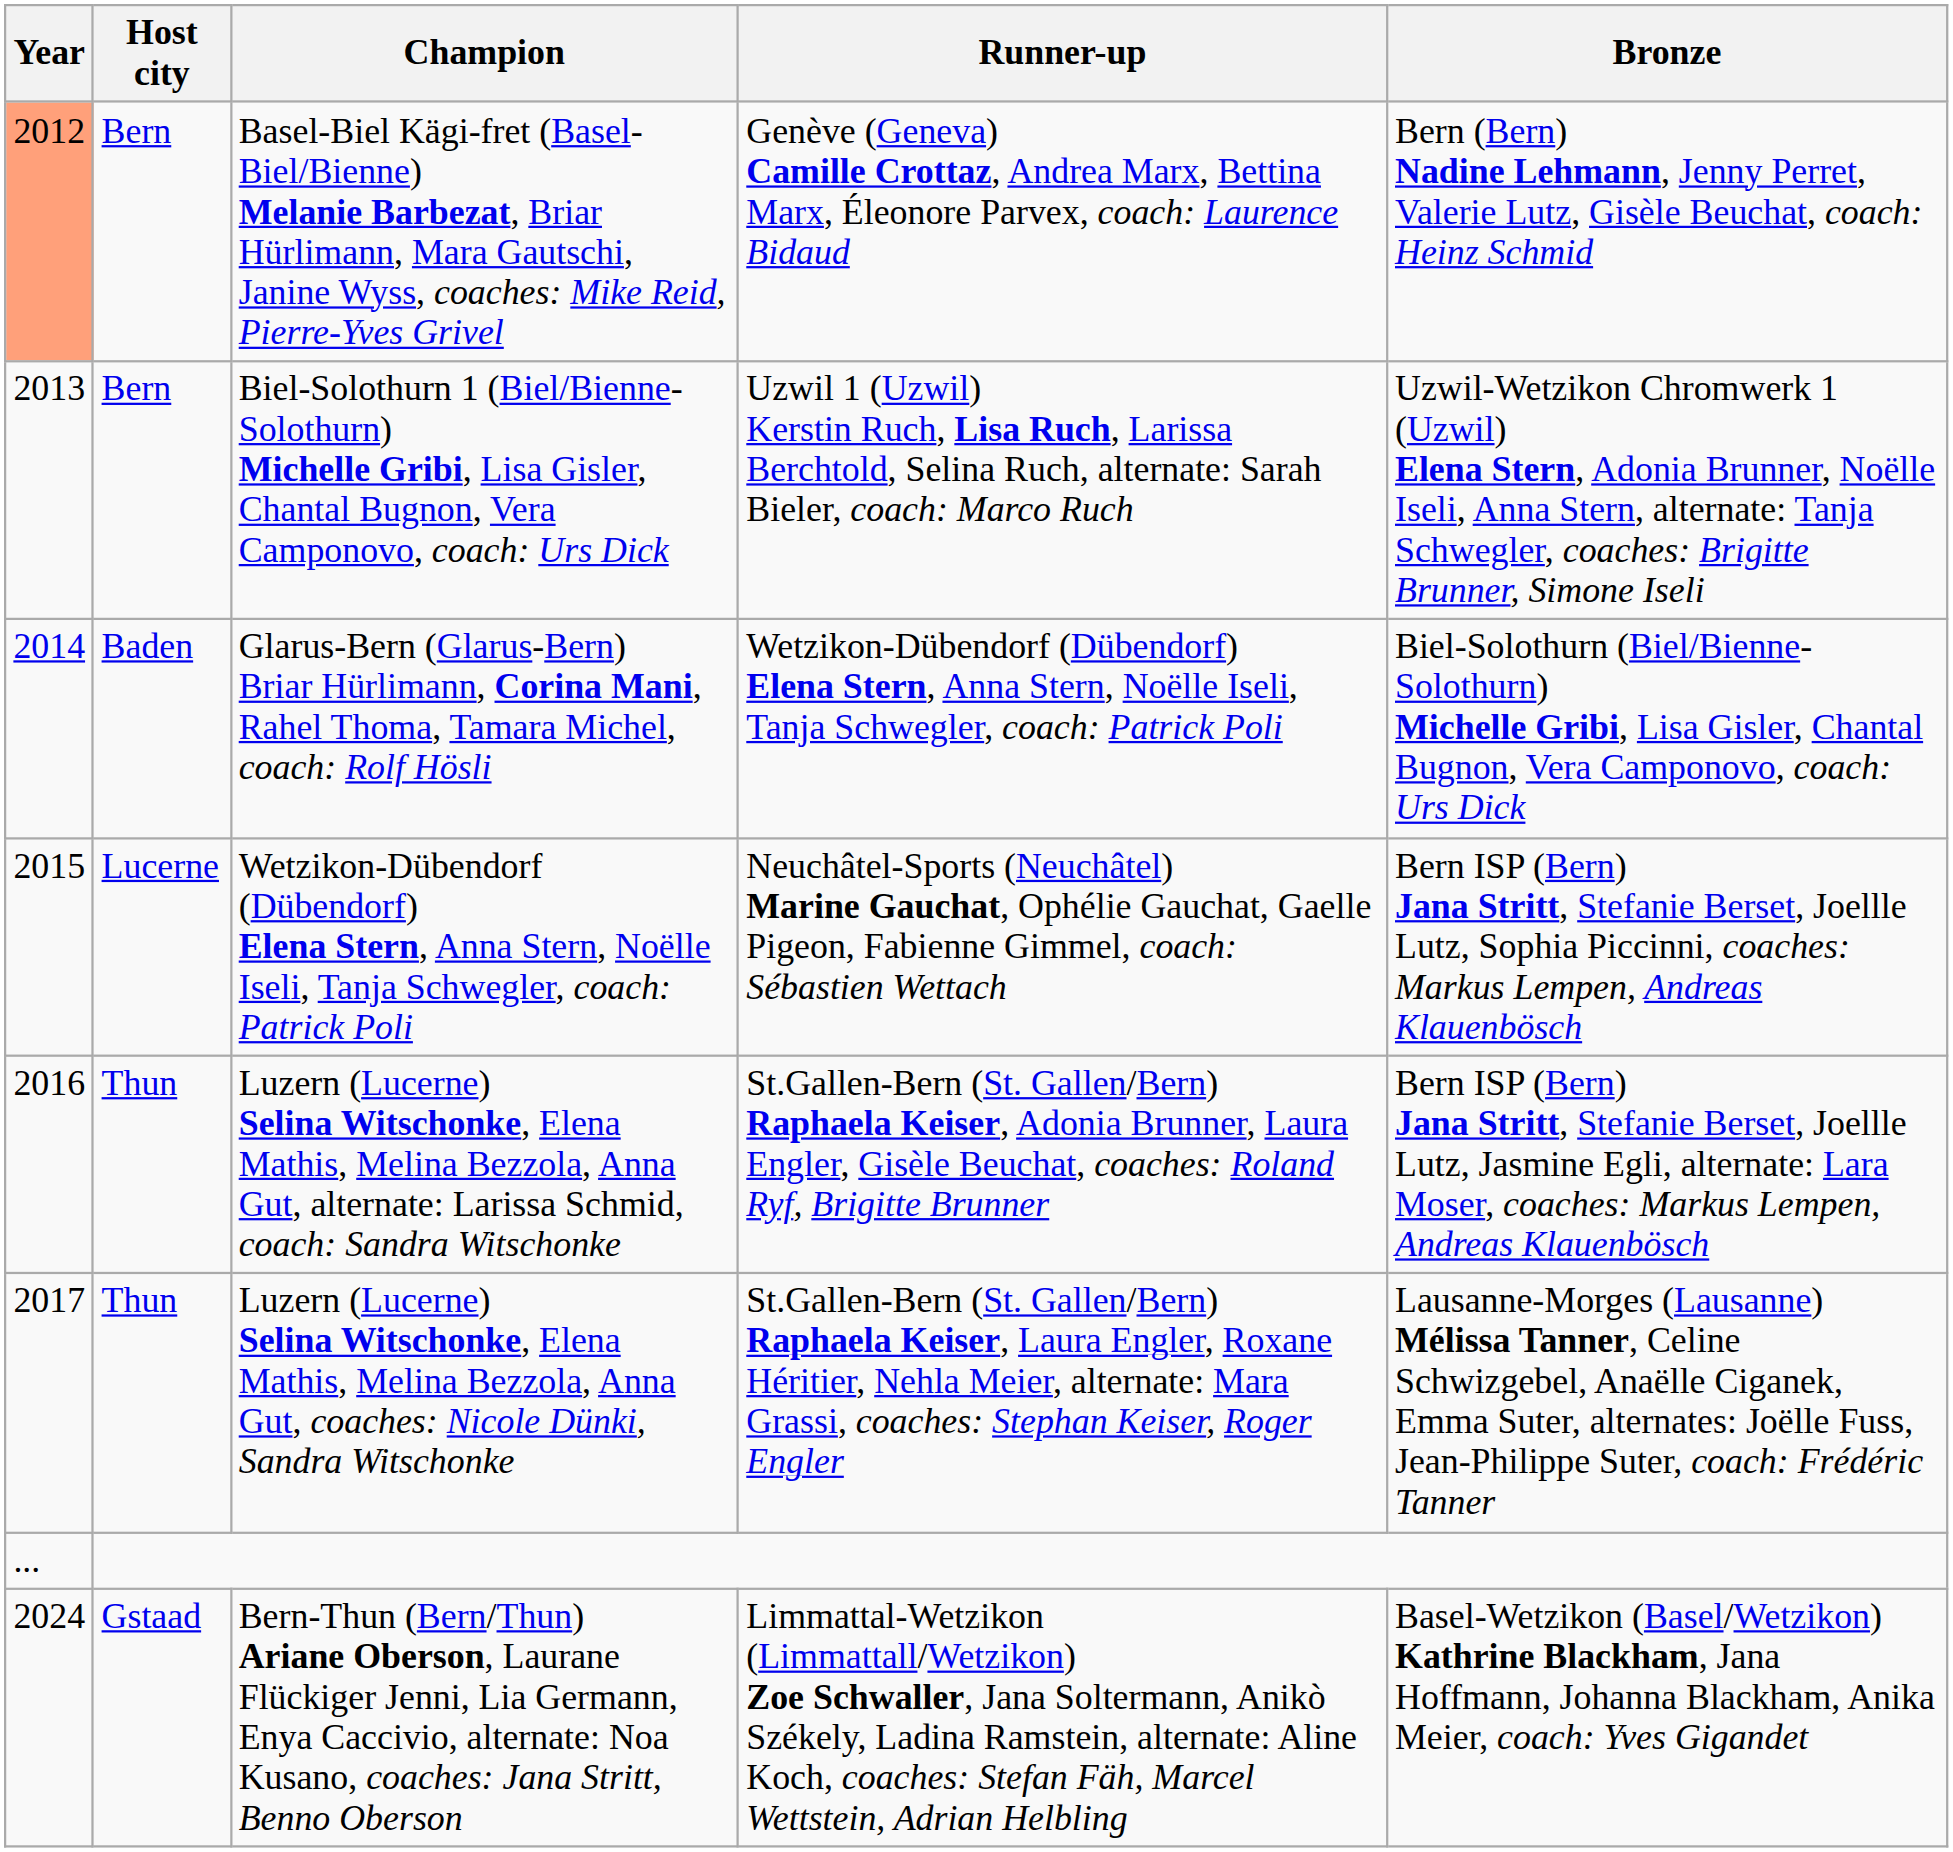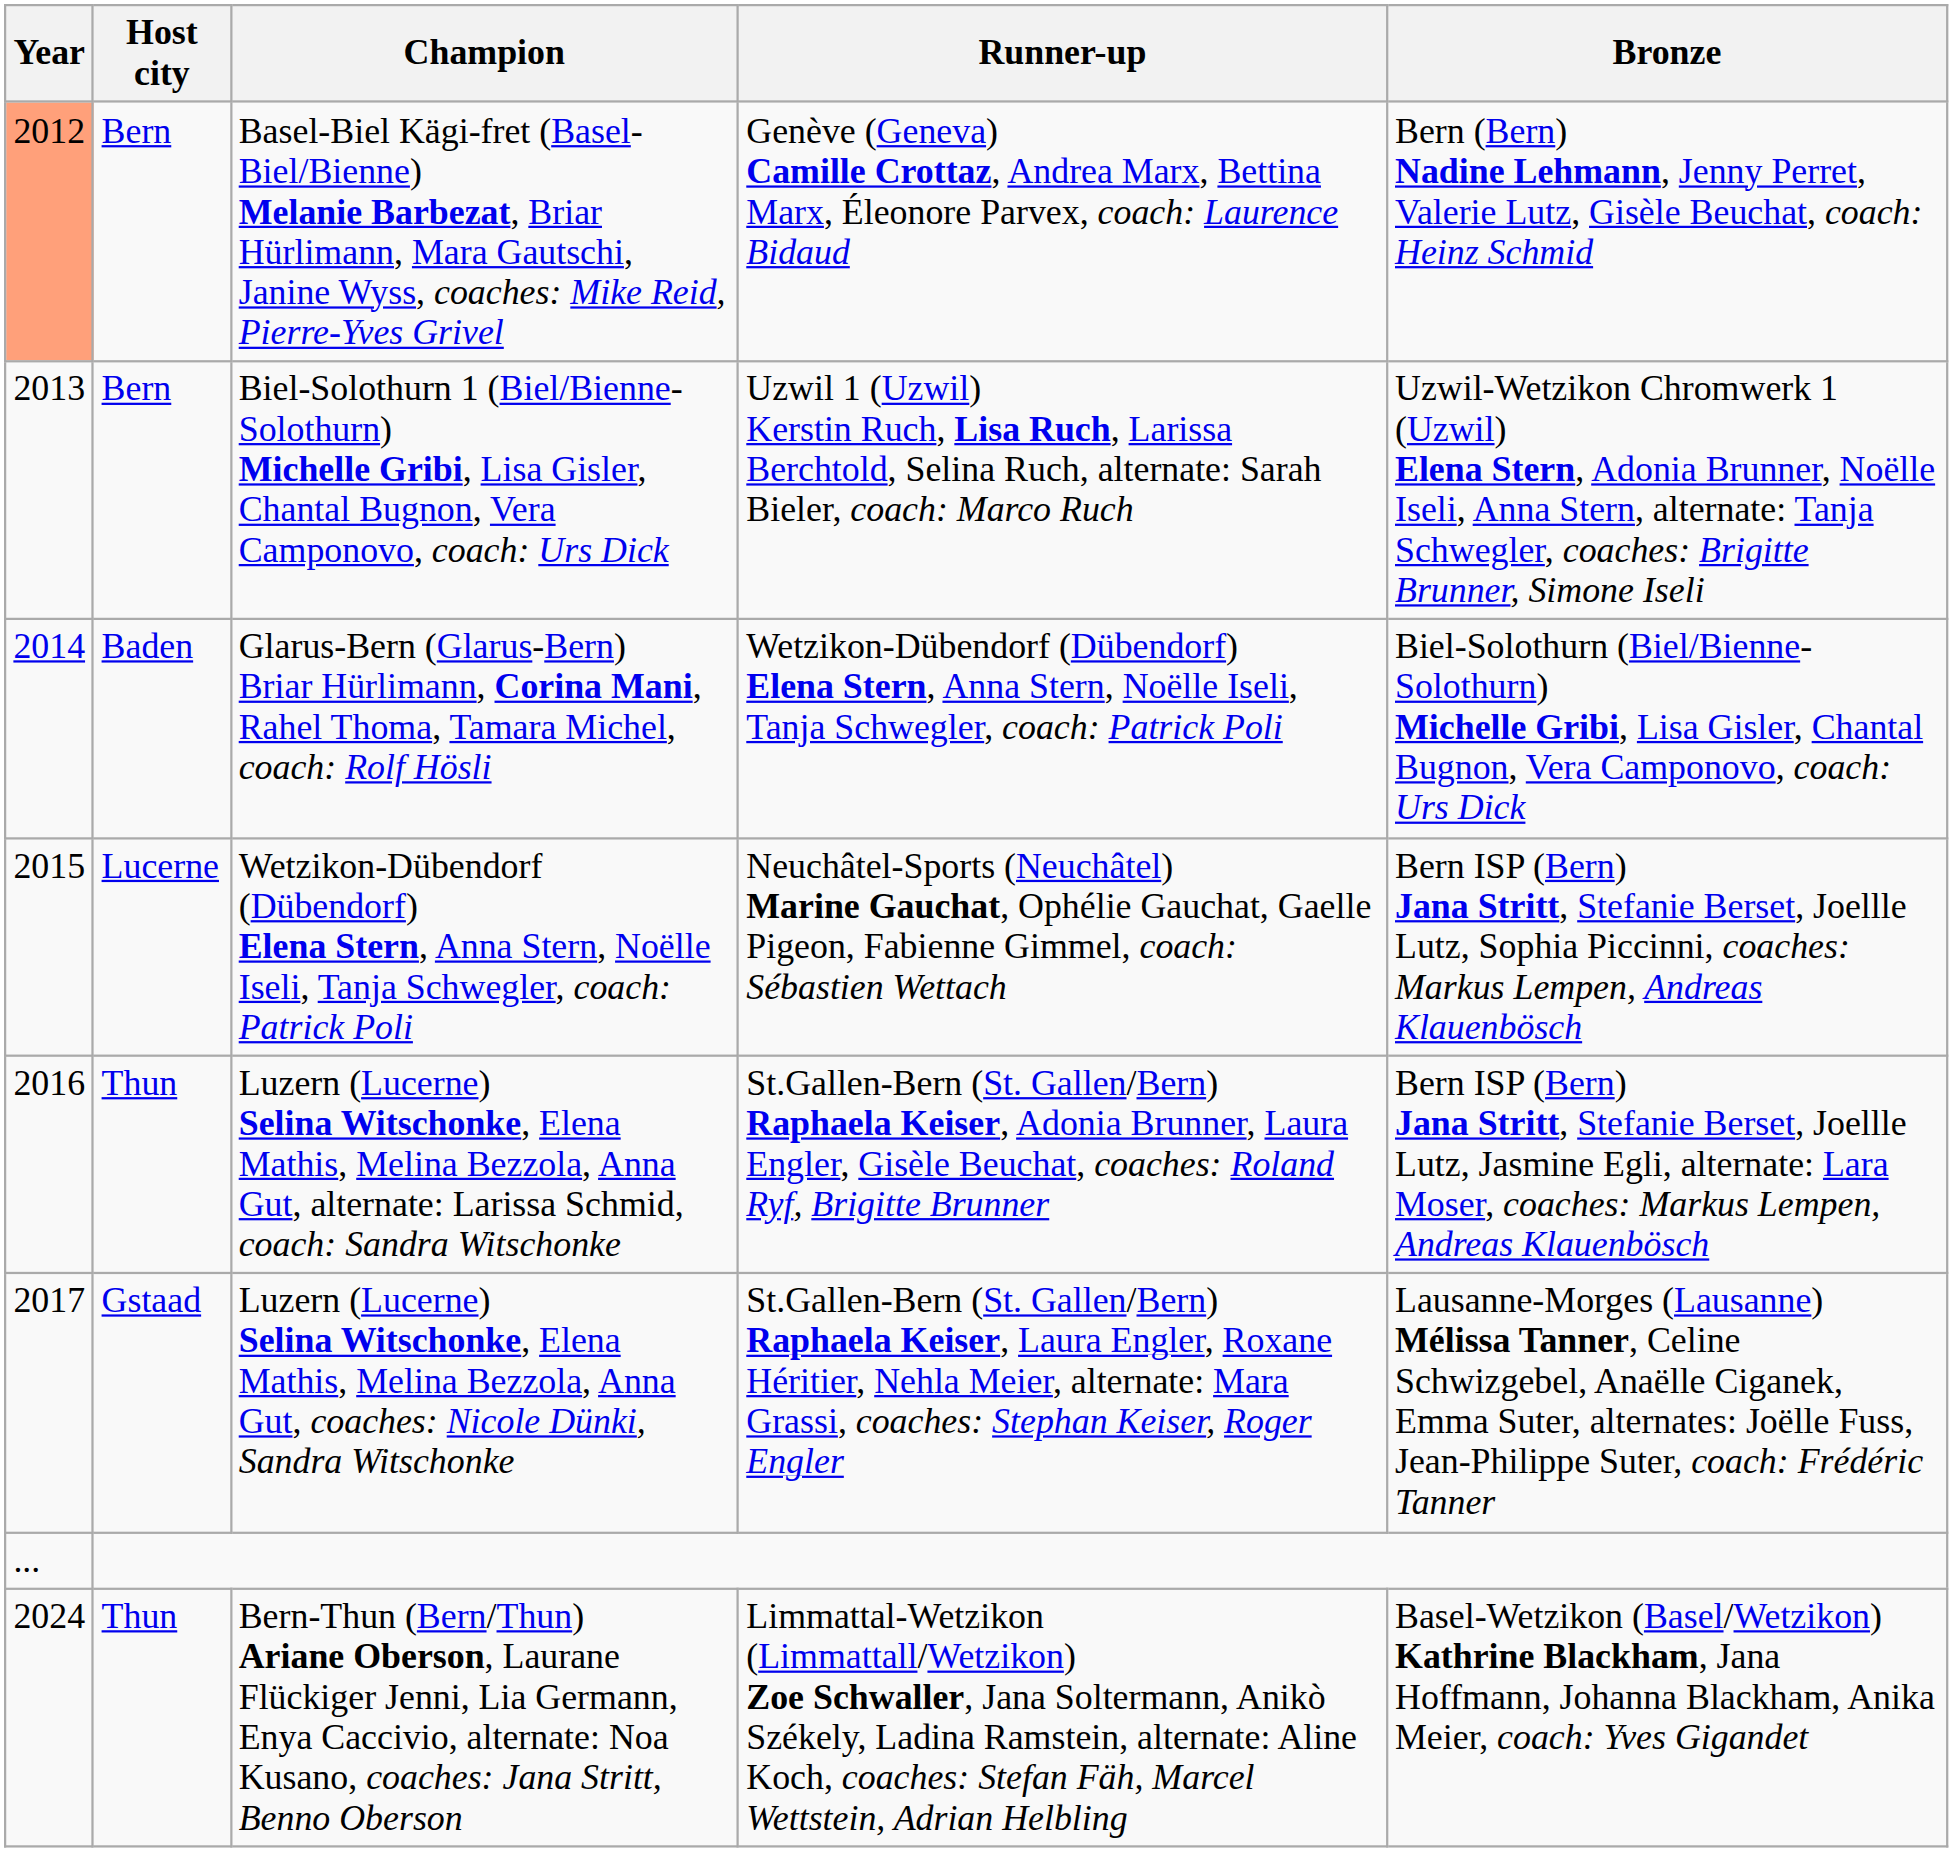(139, 1301) Thun -> (151, 1301) Gstaad
(151, 1616) Gstaad -> (139, 1616) Thun
